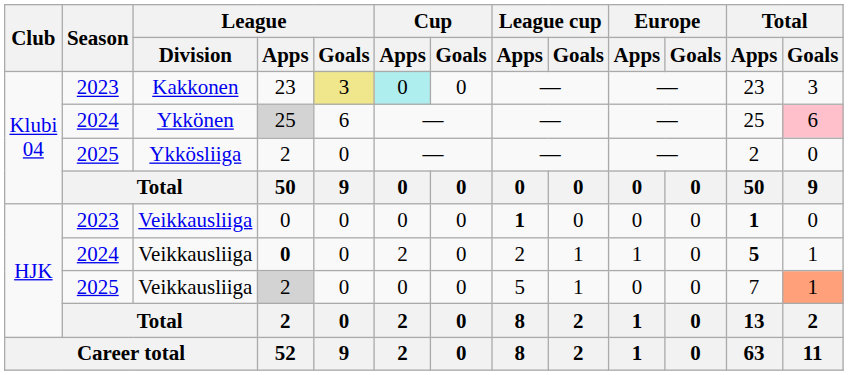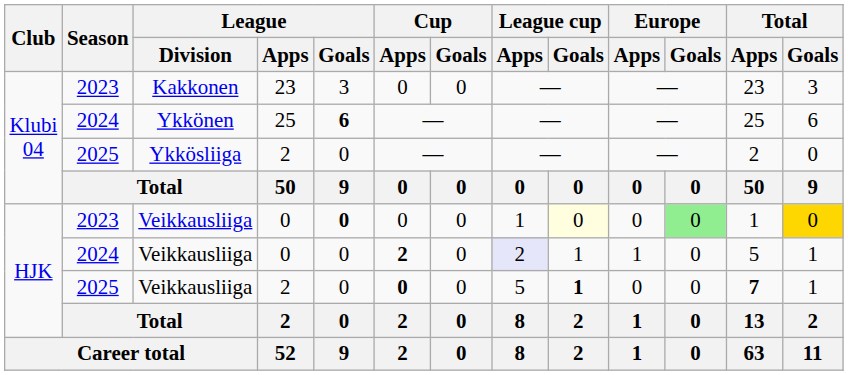(344, 87) khaki background -> (344, 87) no background
(403, 87) paleturquoise background -> (403, 87) no background
(285, 120) lightgrey background -> (285, 120) no background
(344, 120) normal -> (344, 120) bold
(813, 120) pink background -> (813, 120) no background
(344, 220) normal -> (344, 220) bold
(520, 220) bold -> (520, 220) normal
(578, 220) no background -> (578, 220) lightyellow background
(695, 220) no background -> (695, 220) lightgreen background
(754, 220) bold -> (754, 220) normal
(813, 220) no background -> (813, 220) gold background
(285, 253) bold -> (285, 253) normal
(403, 253) normal -> (403, 253) bold
(520, 253) no background -> (520, 253) lavender background
(754, 253) bold -> (754, 253) normal
(285, 287) lightgrey background -> (285, 287) no background
(403, 287) normal -> (403, 287) bold
(578, 287) normal -> (578, 287) bold
(754, 287) normal -> (754, 287) bold
(813, 287) lightsalmon background -> (813, 287) no background
